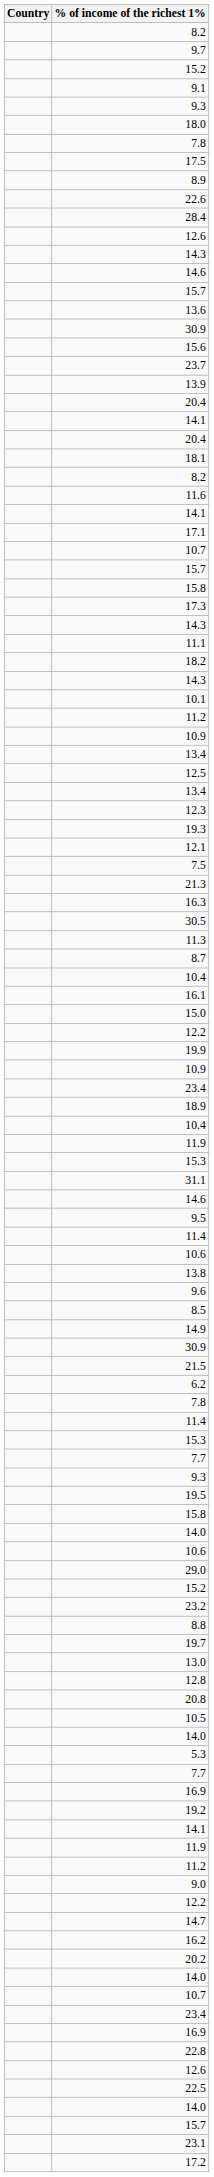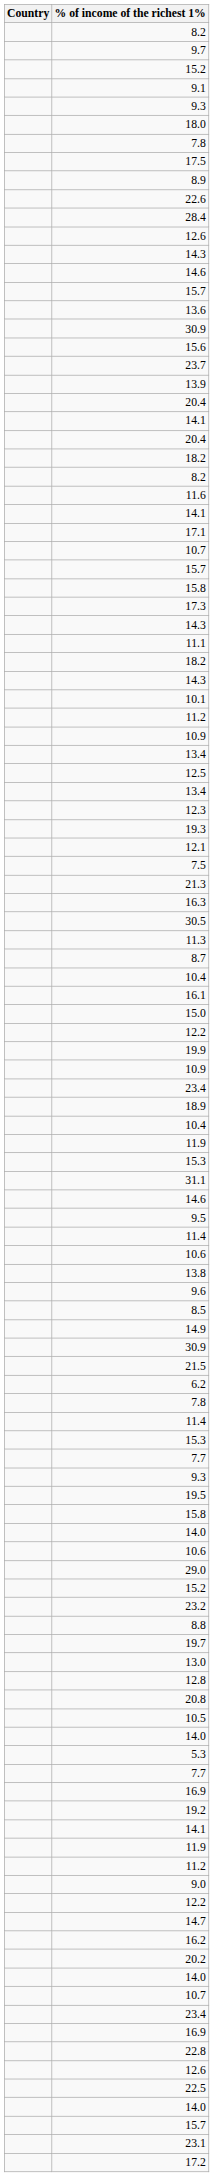(196, 458) 18.1 -> (196, 458) 18.2
